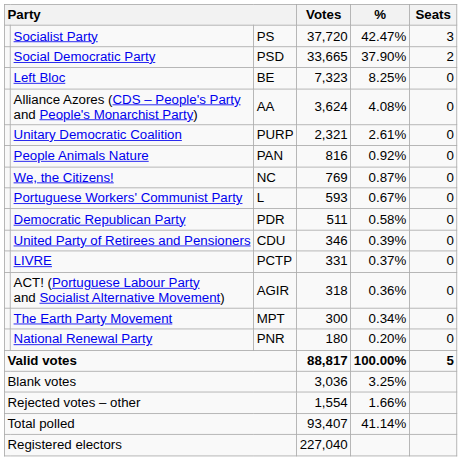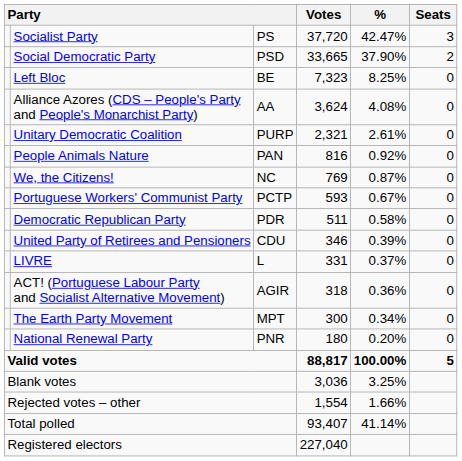(260, 198) L -> (274, 198) PCTP
(274, 261) PCTP -> (260, 261) L
